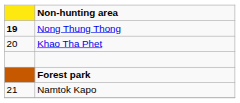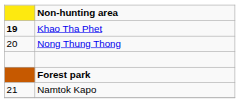(79, 28) Nong Thung Thong -> (70, 28) Khao Tha Phet
(70, 43) Khao Tha Phet -> (79, 43) Nong Thung Thong
